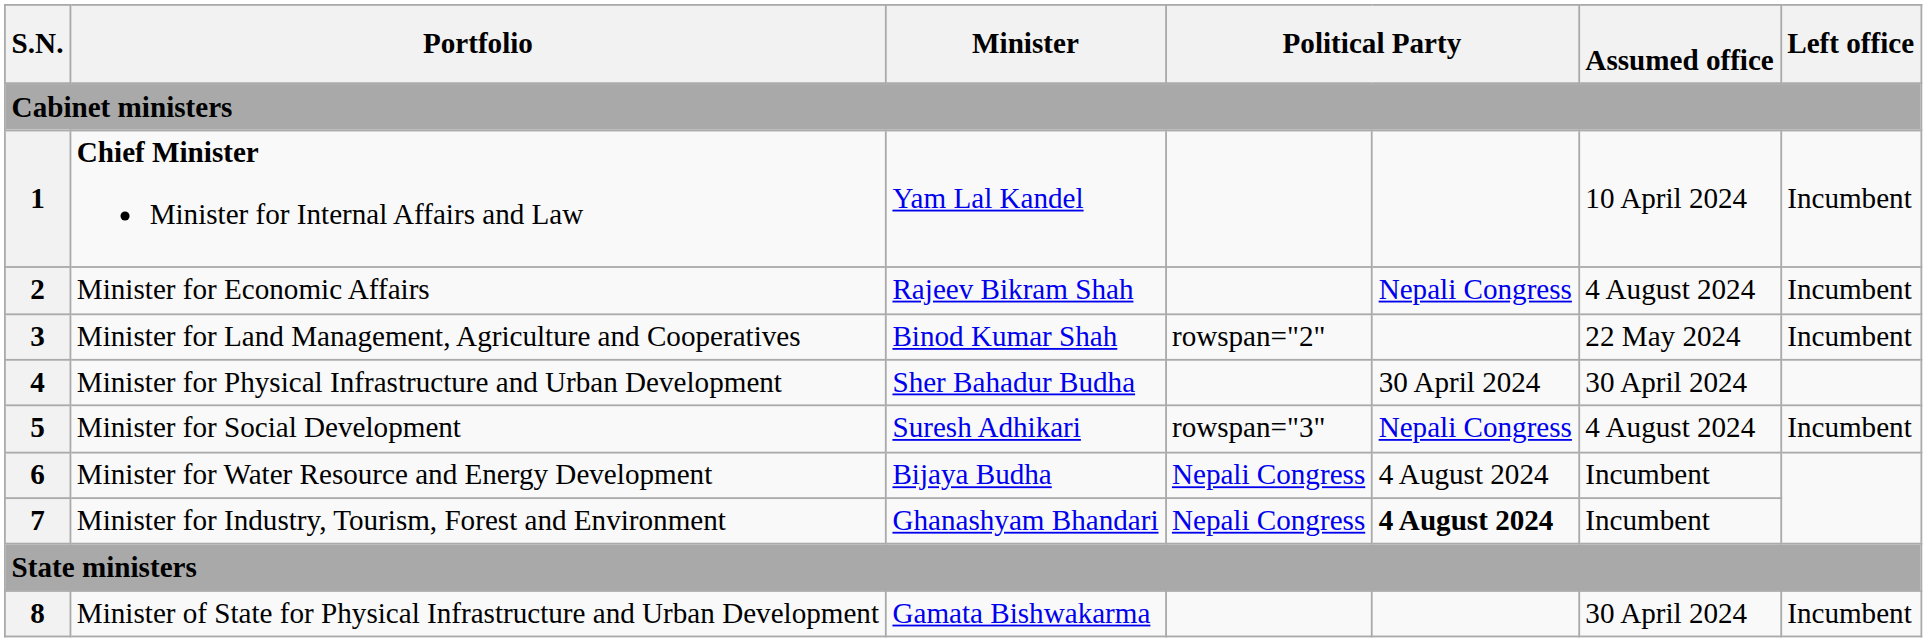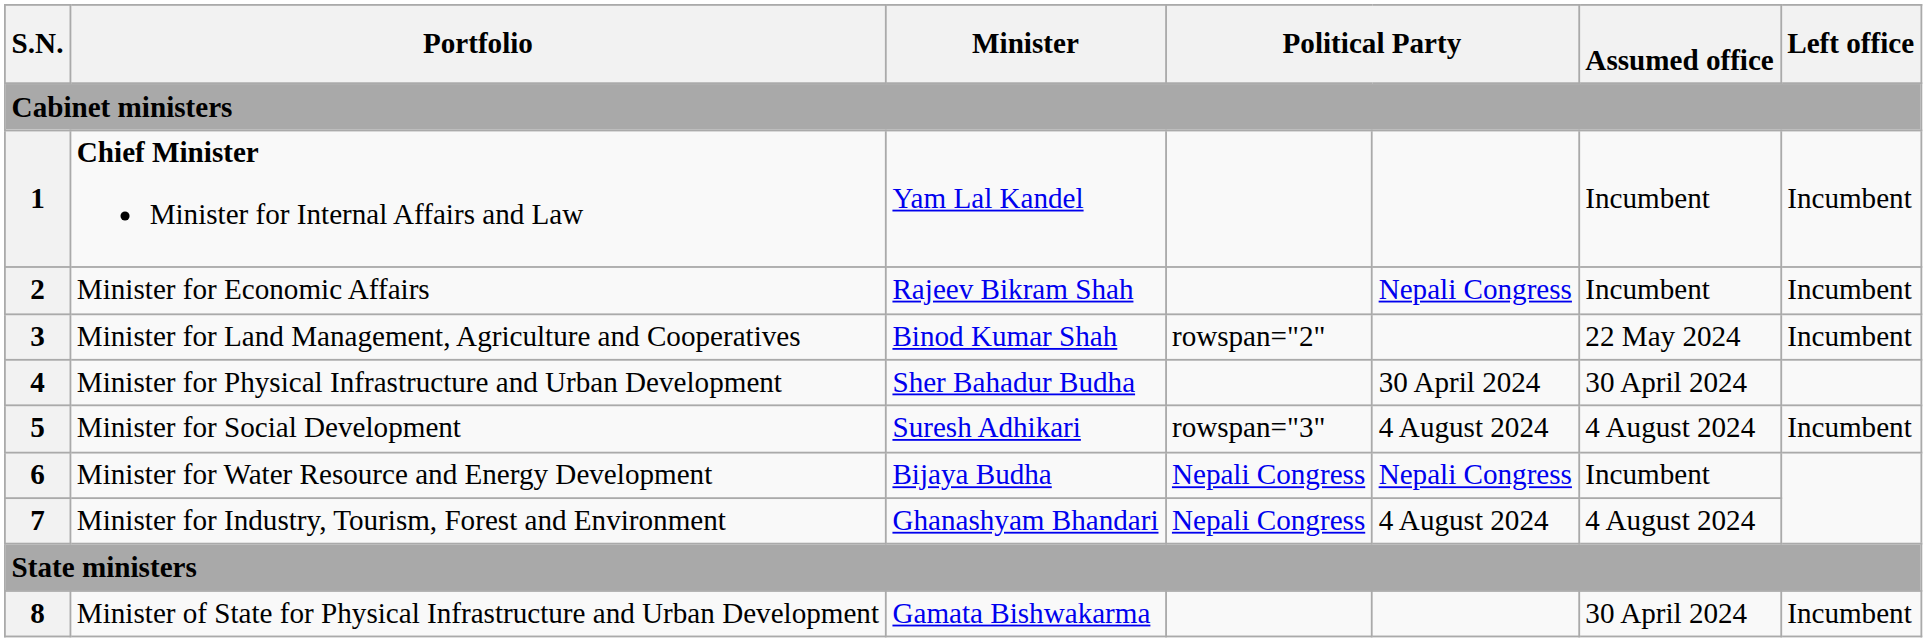(1666, 198) 10 April 2024 -> (1648, 198) Incumbent
(1670, 289) 4 August 2024 -> (1648, 289) Incumbent
(1475, 428) Nepali Congress -> (1464, 428) 4 August 2024
(1464, 474) 4 August 2024 -> (1475, 474) Nepali Congress
(1466, 520) bold -> (1464, 520) normal
(1648, 520) Incumbent -> (1670, 520) 4 August 2024
